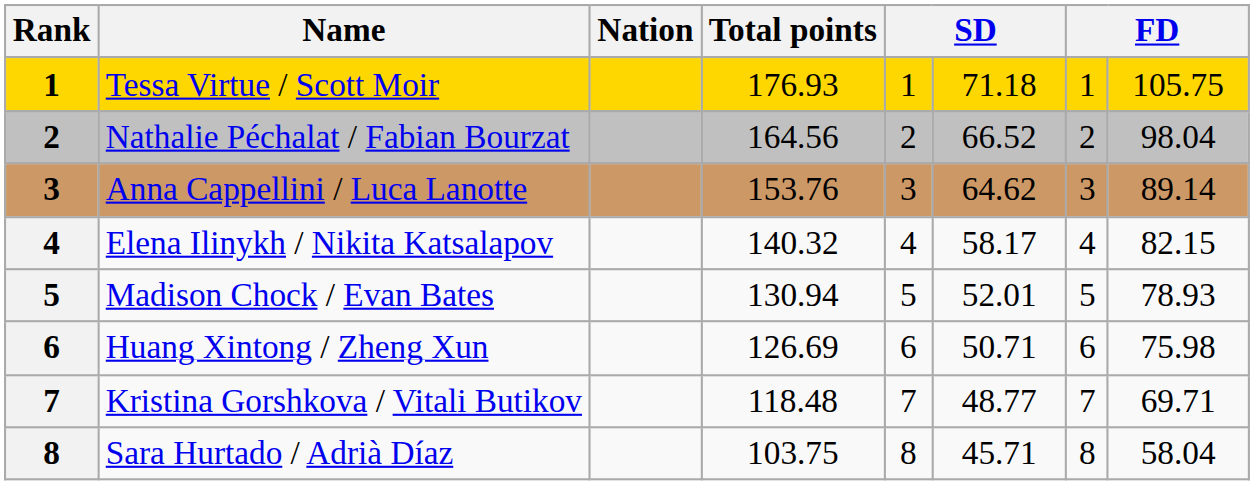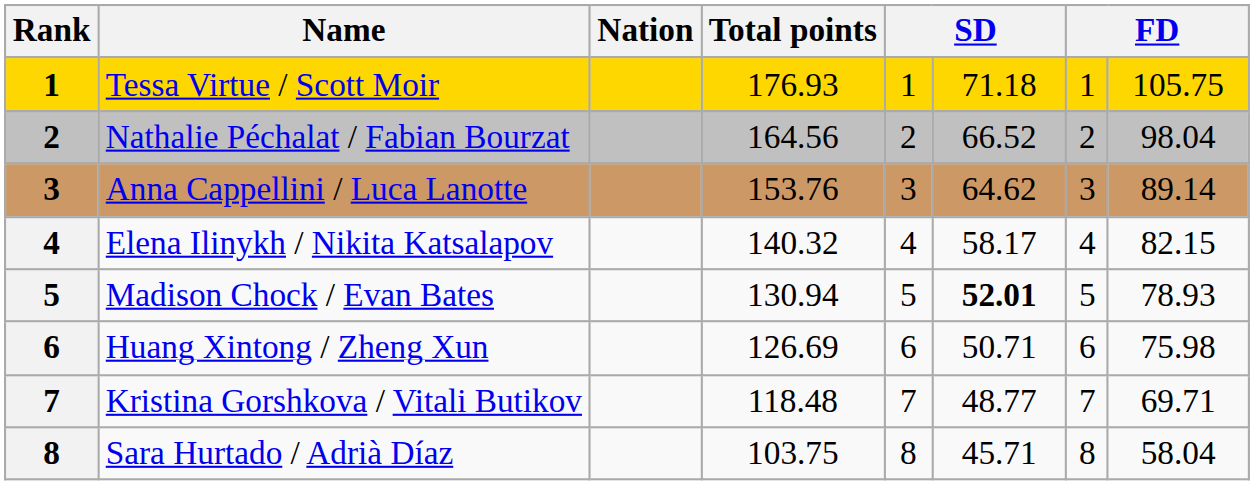(999, 294) normal -> (999, 294) bold
